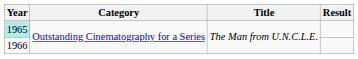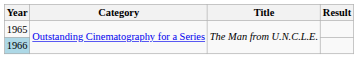(17, 29) paleturquoise background -> (17, 29) no background
(17, 45) no background -> (17, 45) lightblue background
